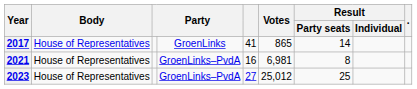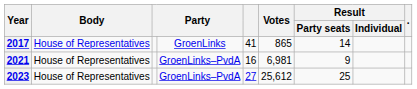(348, 60) 8 -> (348, 60) 9
(276, 76) 25,012 -> (276, 76) 25,612
